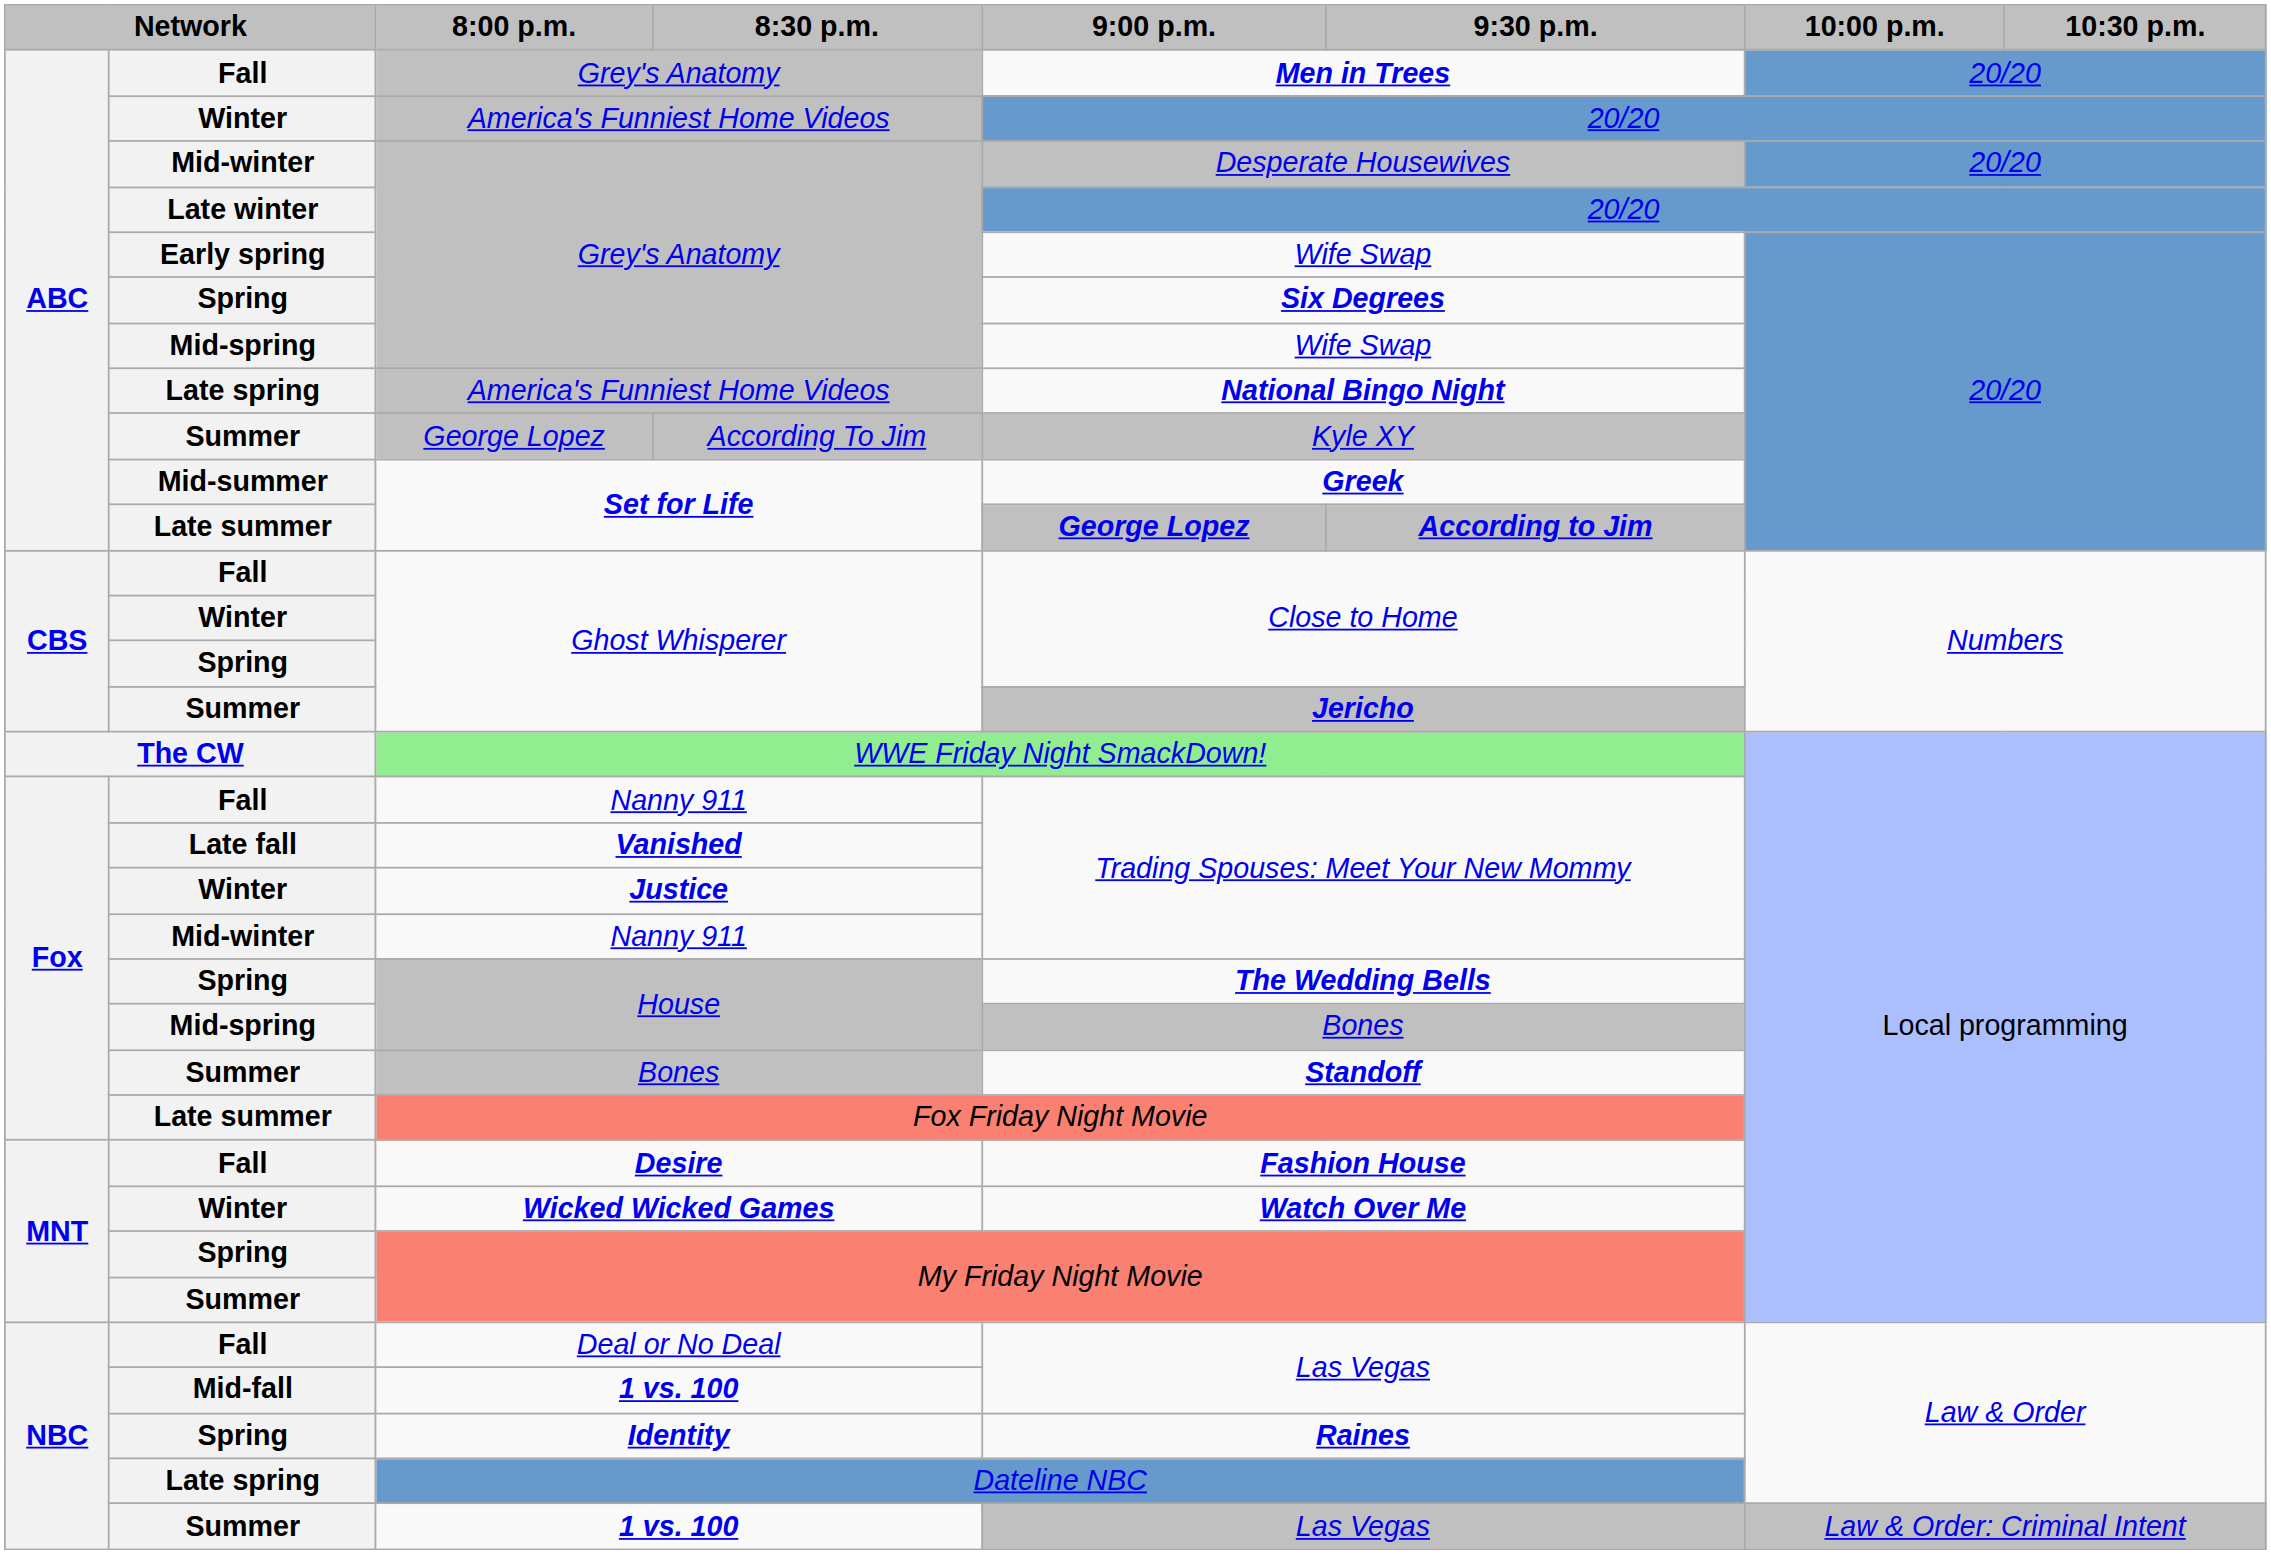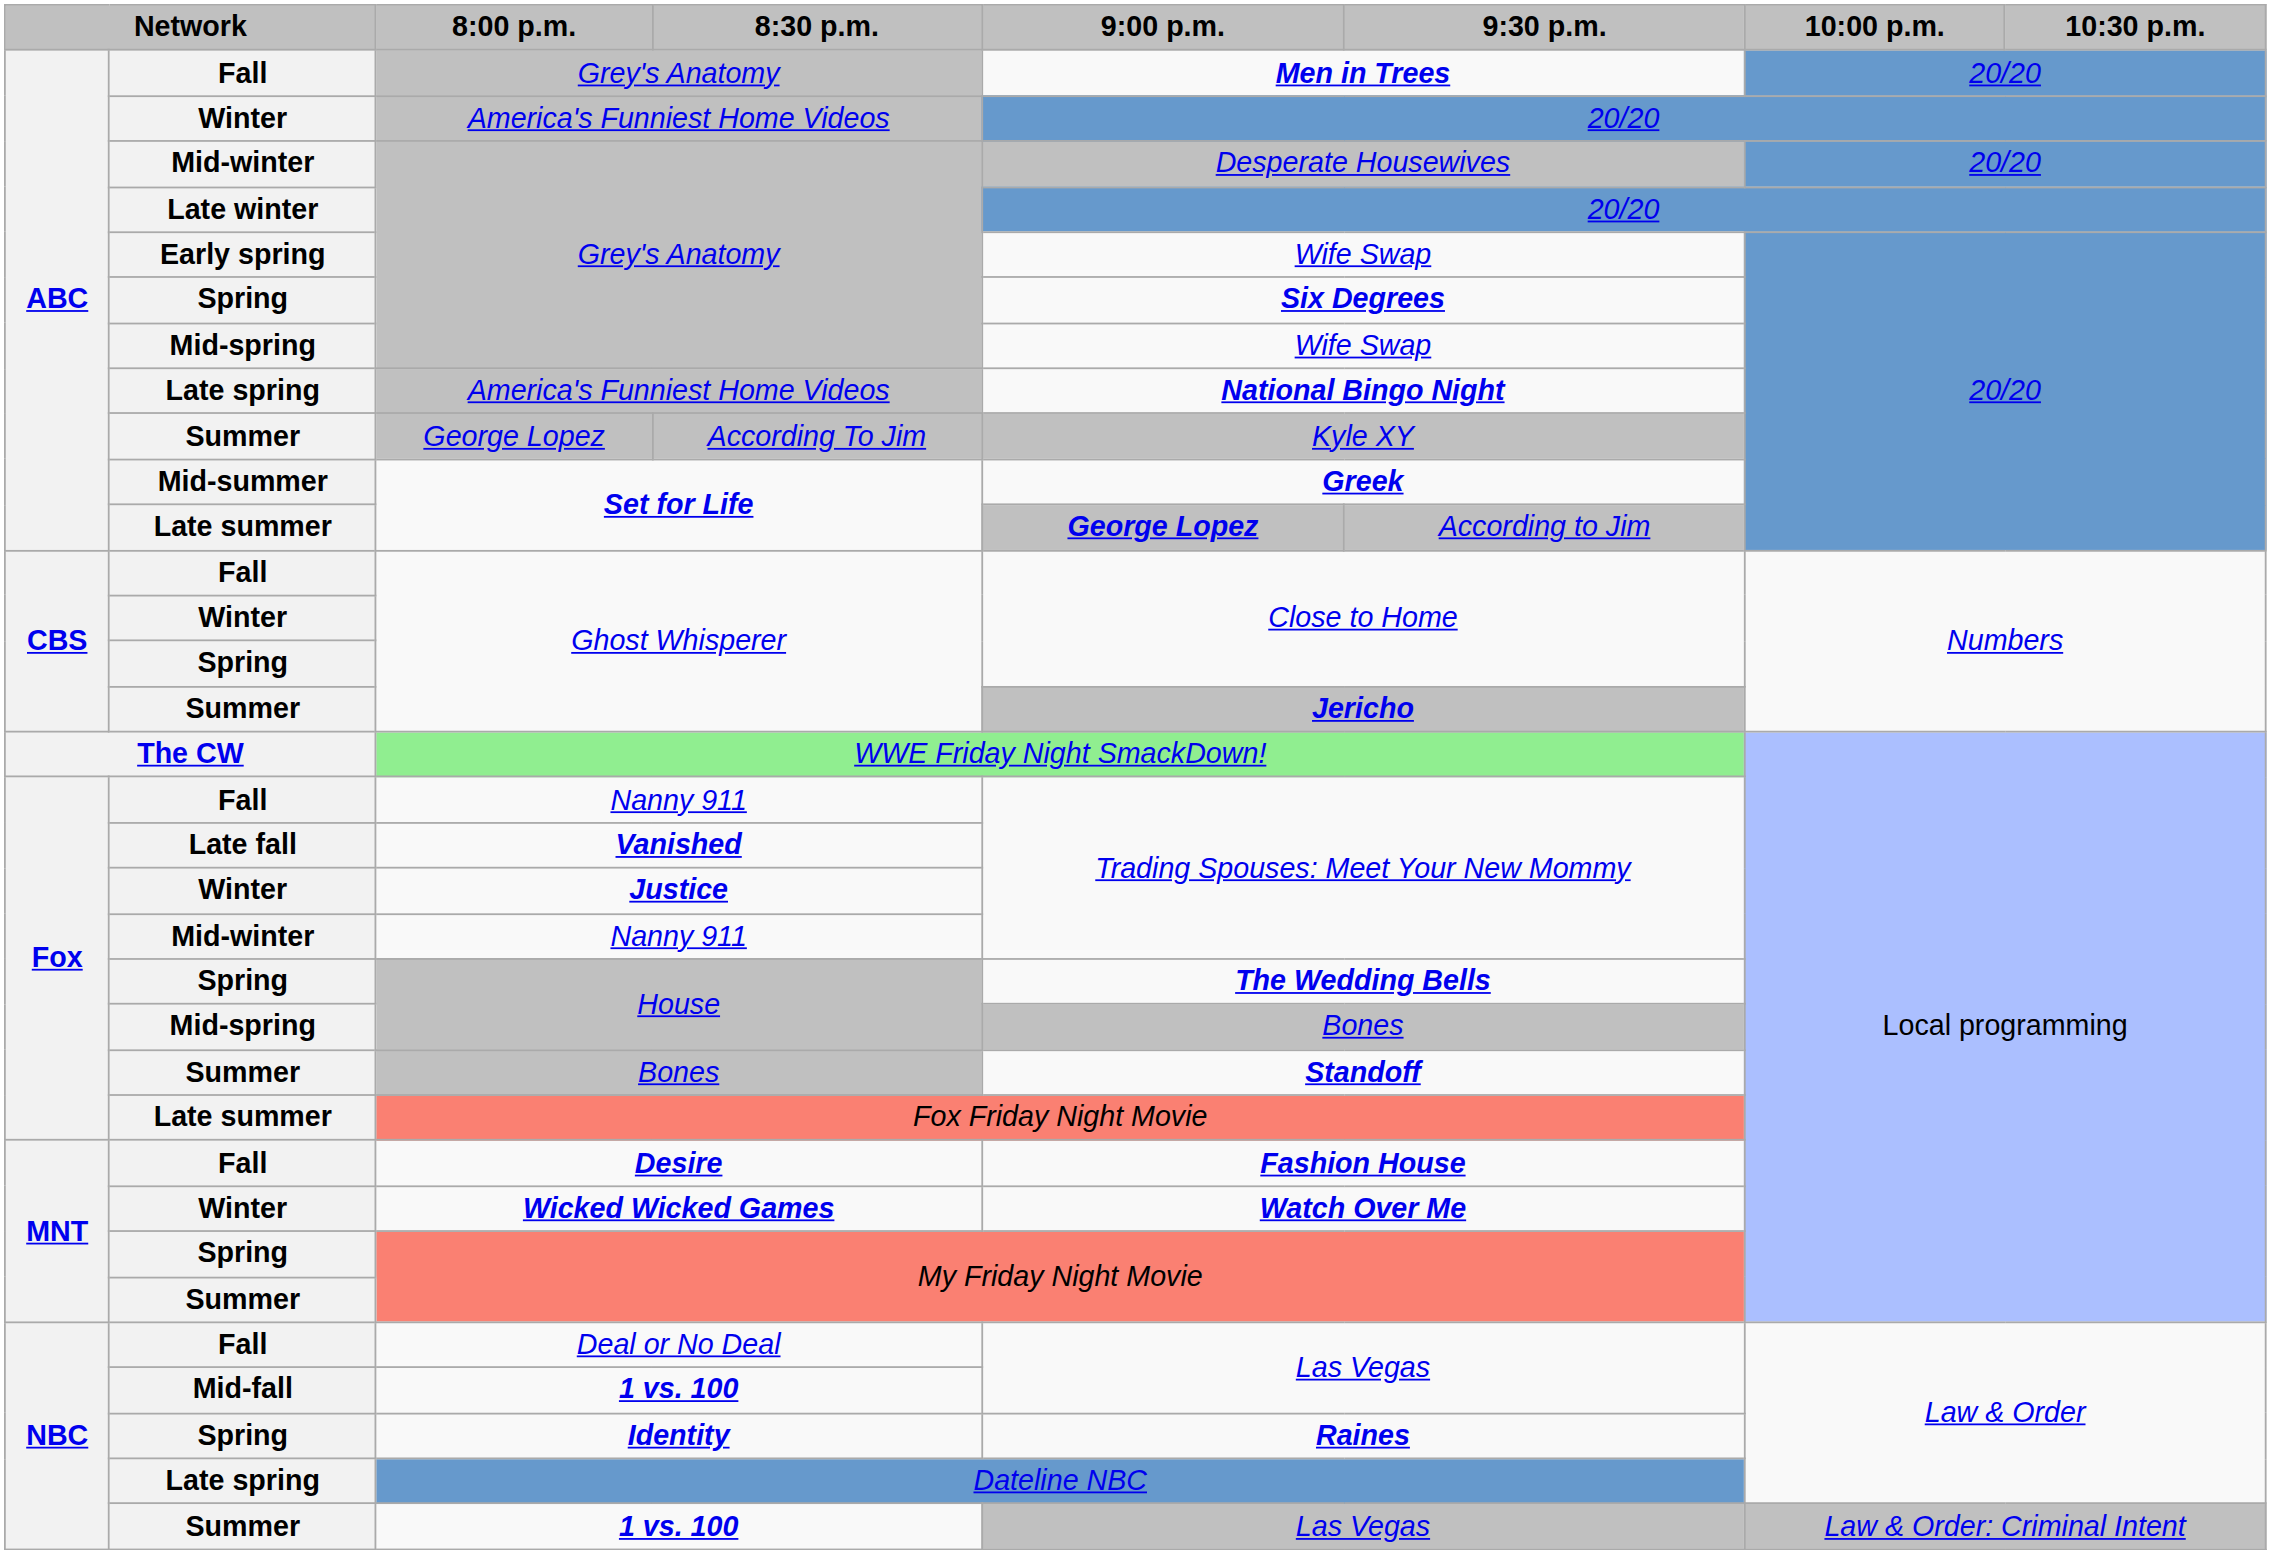(1536, 526) bold -> (1545, 526) normal
